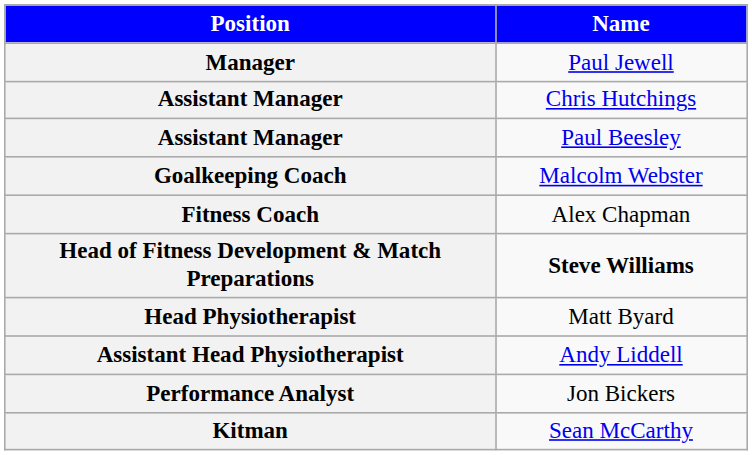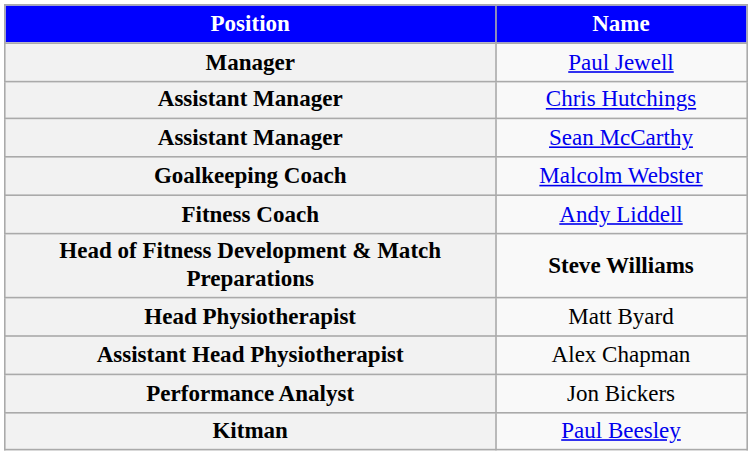(621, 137) Paul Beesley -> (621, 137) Sean McCarthy
(621, 213) Alex Chapman -> (621, 213) Andy Liddell
(621, 355) Andy Liddell -> (621, 355) Alex Chapman
(621, 431) Sean McCarthy -> (621, 431) Paul Beesley
